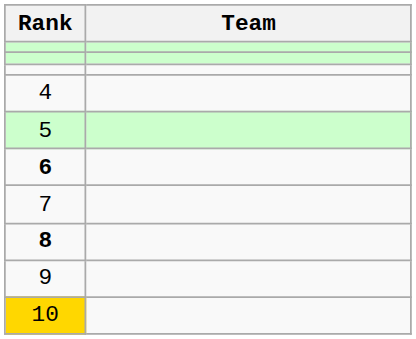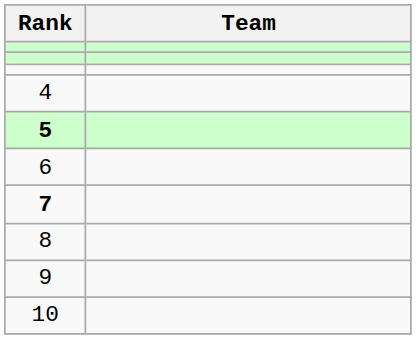(45, 130) normal -> (45, 130) bold
(45, 167) bold -> (45, 167) normal
(45, 204) normal -> (45, 204) bold
(45, 241) bold -> (45, 241) normal
(45, 315) gold background -> (45, 315) no background
